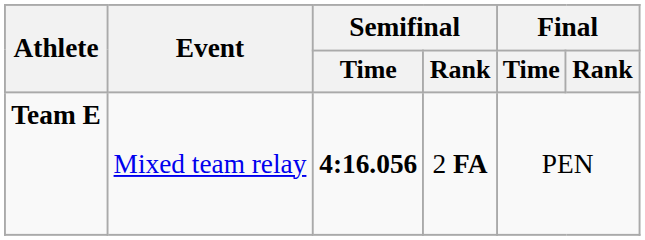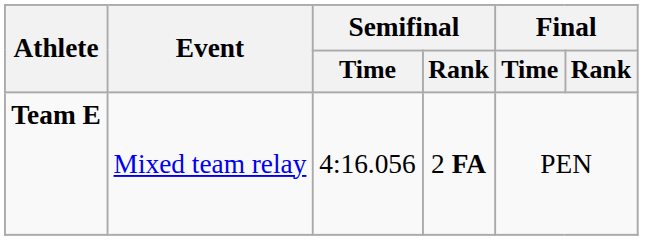(368, 163) bold -> (367, 163) normal
